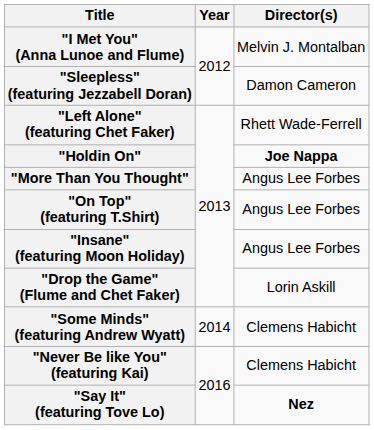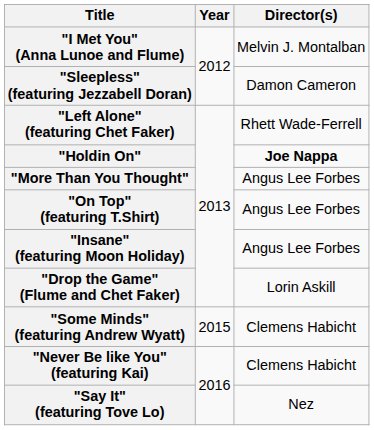(214, 326) 2014 -> (214, 326) 2015
(301, 404) bold -> (301, 404) normal
